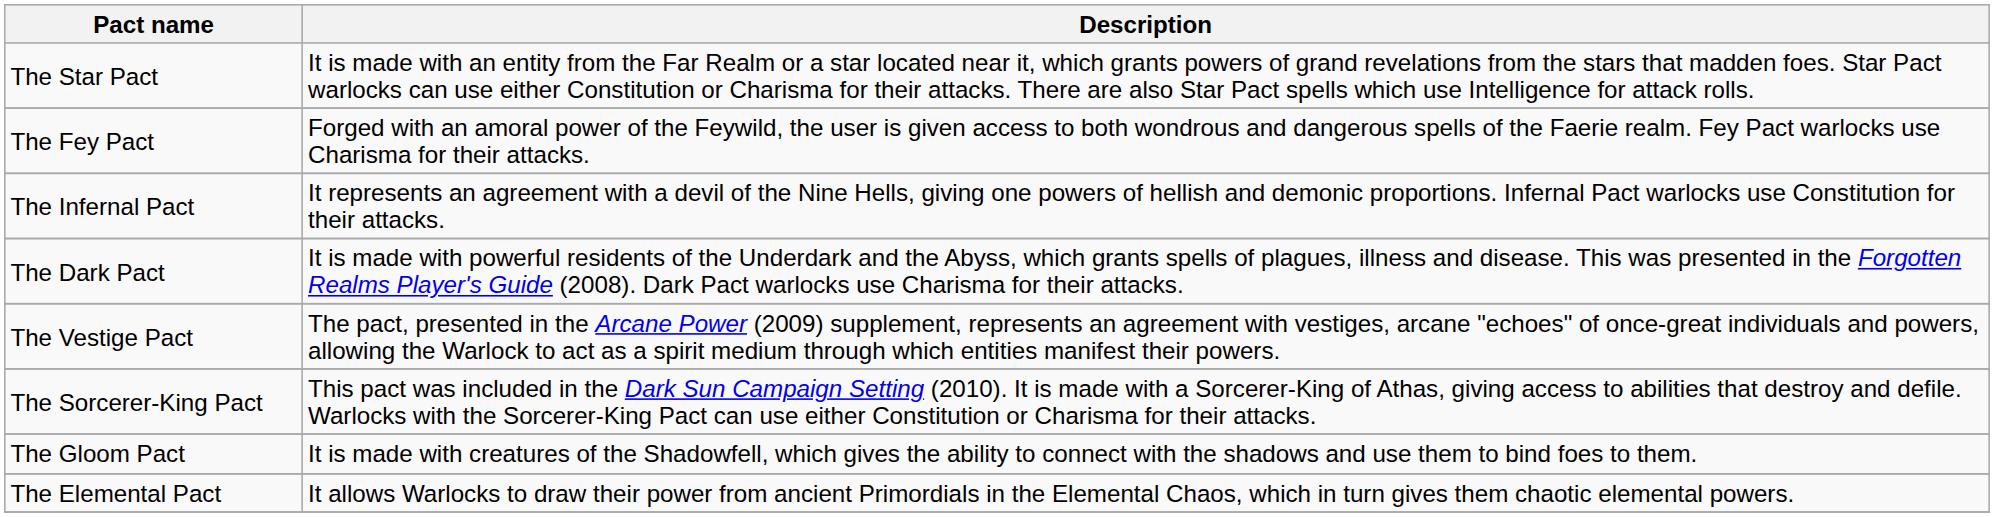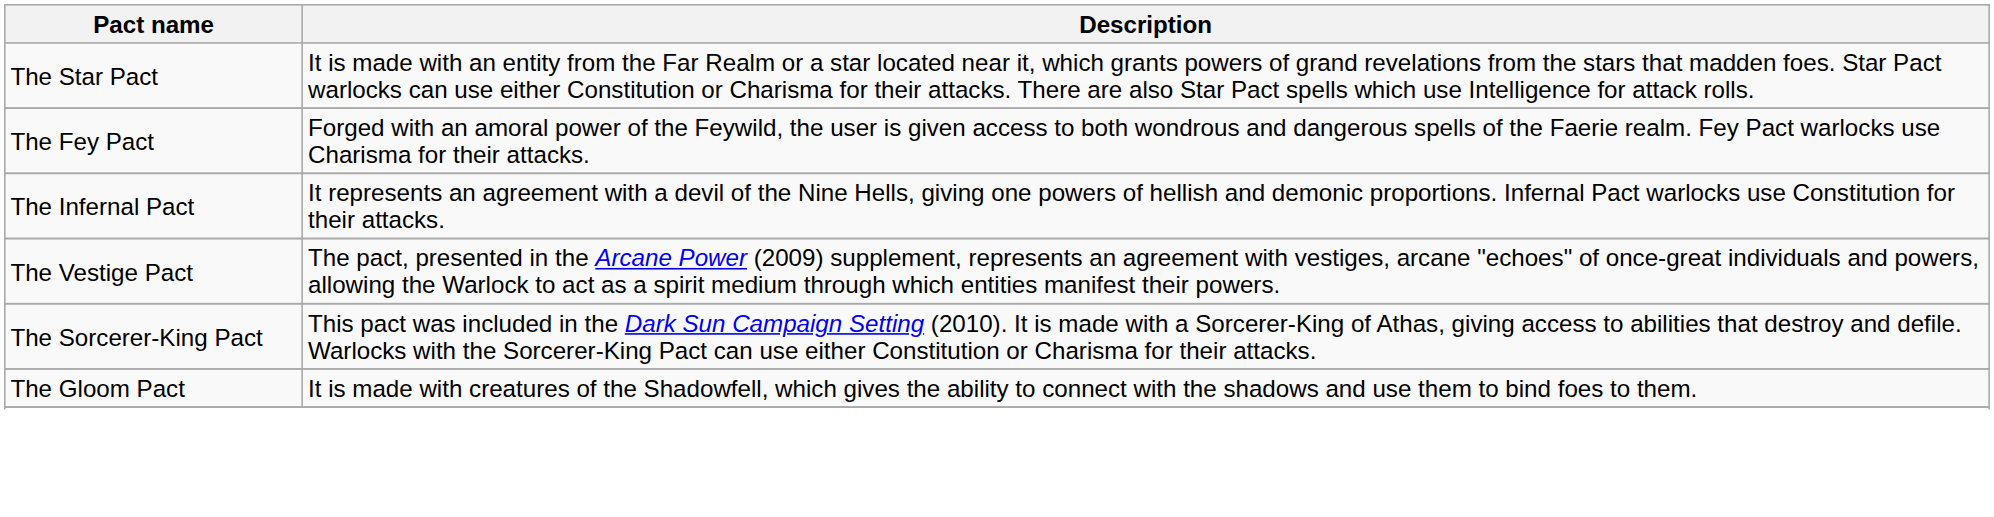- row: (88, 272)
- row: (116, 492)
